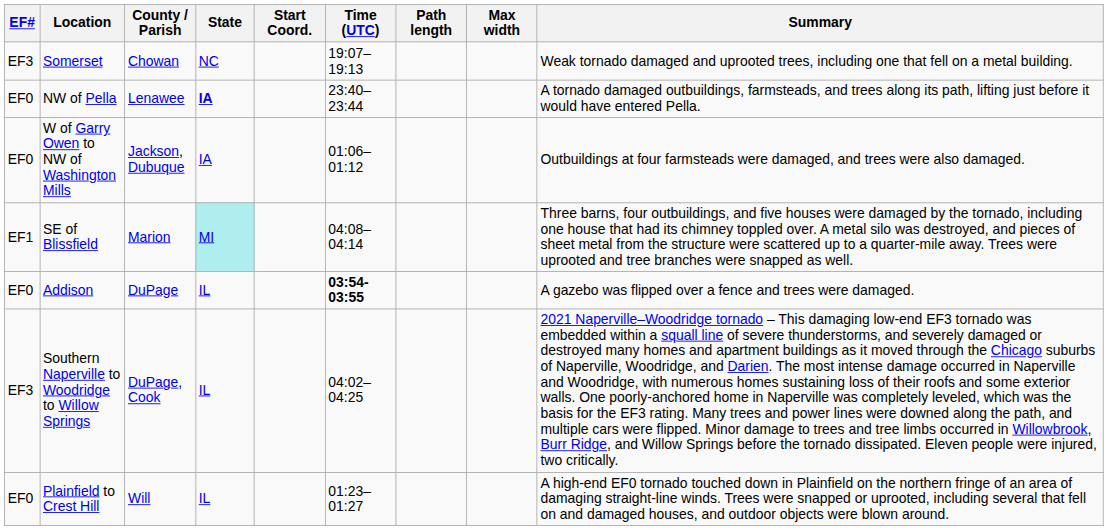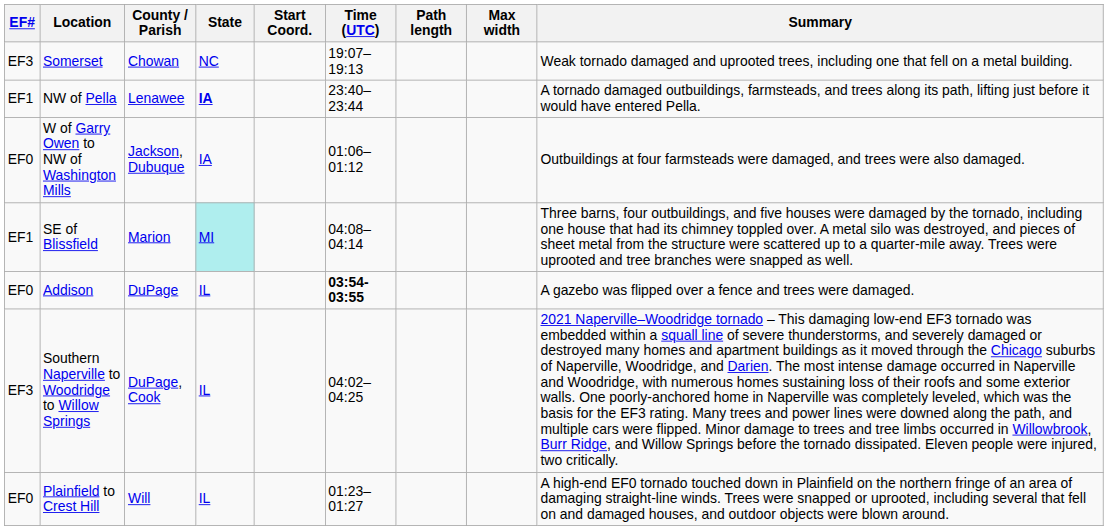(20, 98) EF0 -> (20, 98) EF1
